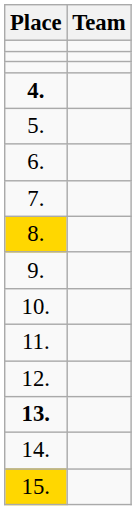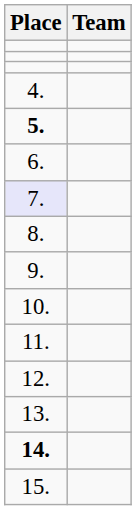(36, 89) bold -> (36, 89) normal
(36, 125) normal -> (36, 125) bold
(36, 198) no background -> (36, 198) lavender background
(36, 234) gold background -> (36, 234) no background
(36, 414) bold -> (36, 414) normal
(36, 450) normal -> (36, 450) bold
(36, 486) gold background -> (36, 486) no background
